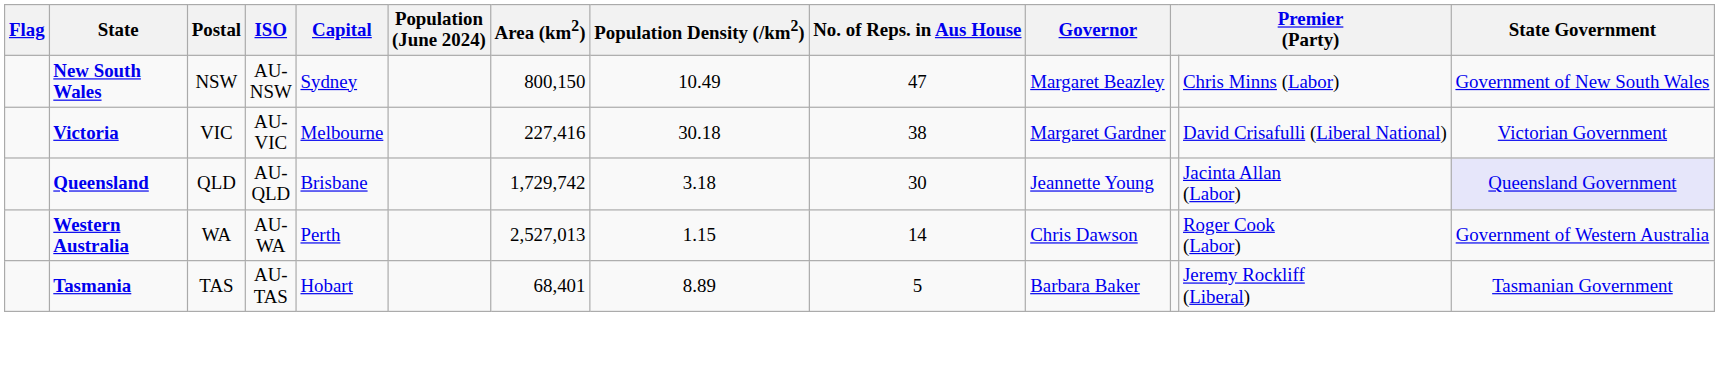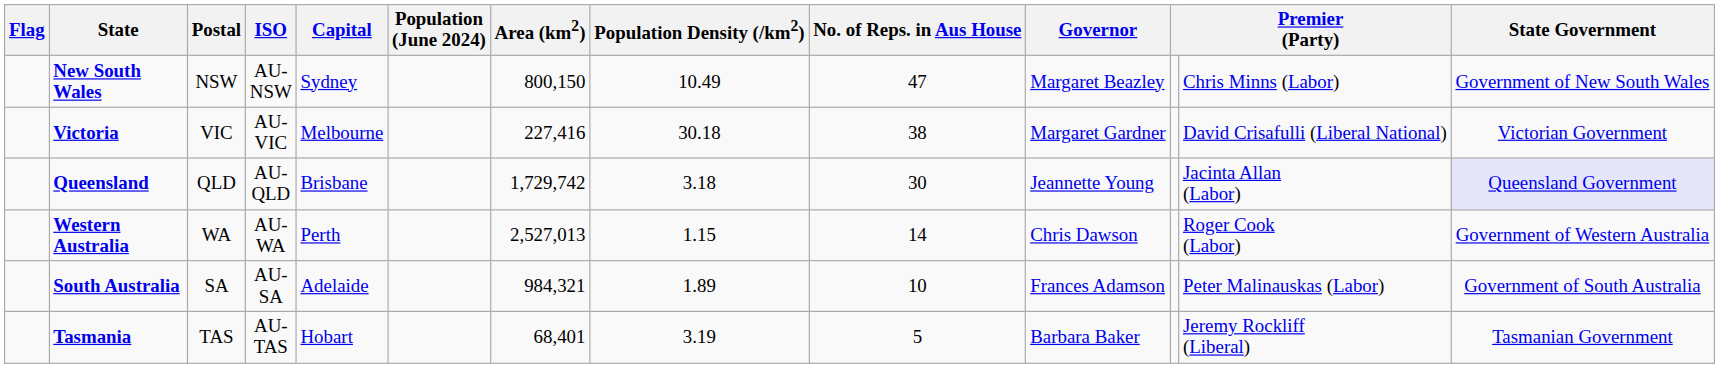+ row: (117, 286)
(699, 286) 8.89 -> (699, 337) 3.19
